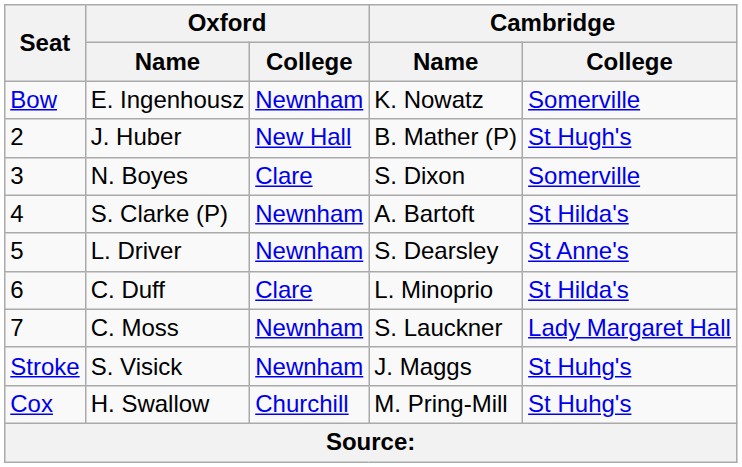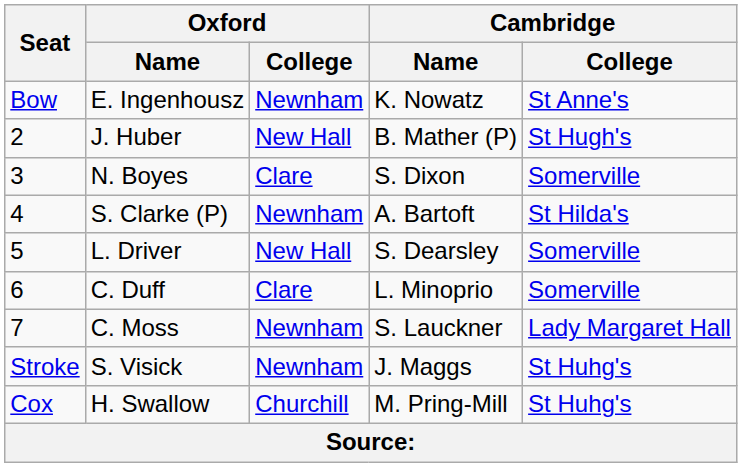(584, 99) Somerville -> (578, 99) St Anne's
(309, 251) Newnham -> (303, 251) New Hall
(578, 251) St Anne's -> (584, 251) Somerville
(578, 289) St Hilda's -> (584, 289) Somerville
